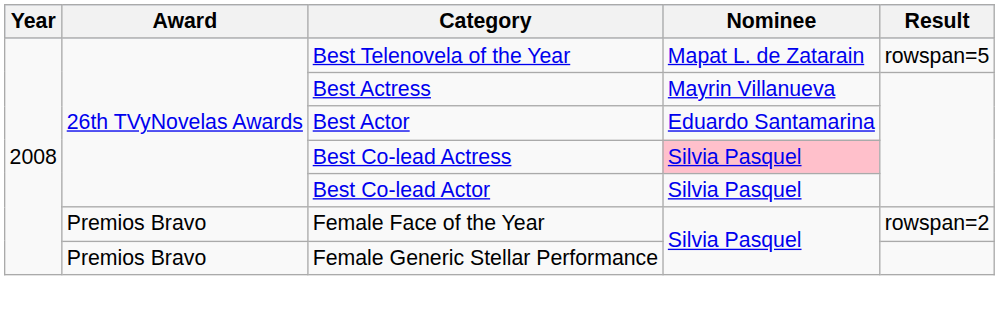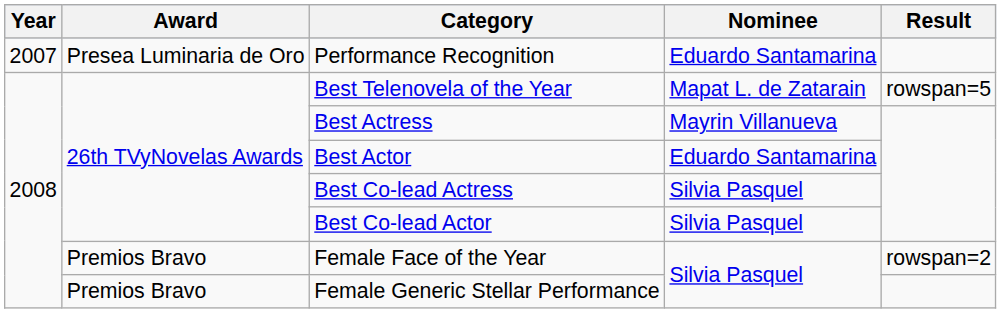+ row: (434, 55)
(735, 156) pink background -> (736, 190) no background
